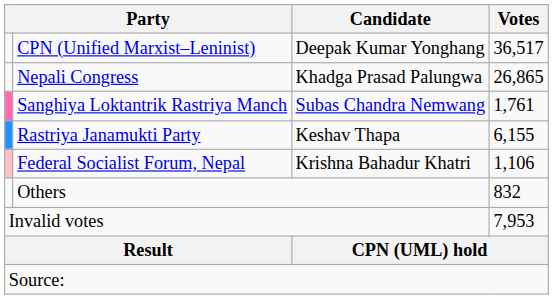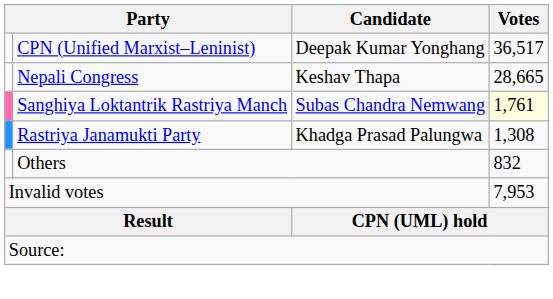(389, 76) Khadga Prasad Palungwa -> (348, 76) Keshav Thapa
(519, 76) 26,865 -> (519, 76) 28,665
(514, 105) no background -> (514, 105) lightyellow background
(348, 134) Keshav Thapa -> (389, 134) Khadga Prasad Palungwa
(514, 134) 6,155 -> (514, 134) 1,308
- row: (131, 163)
